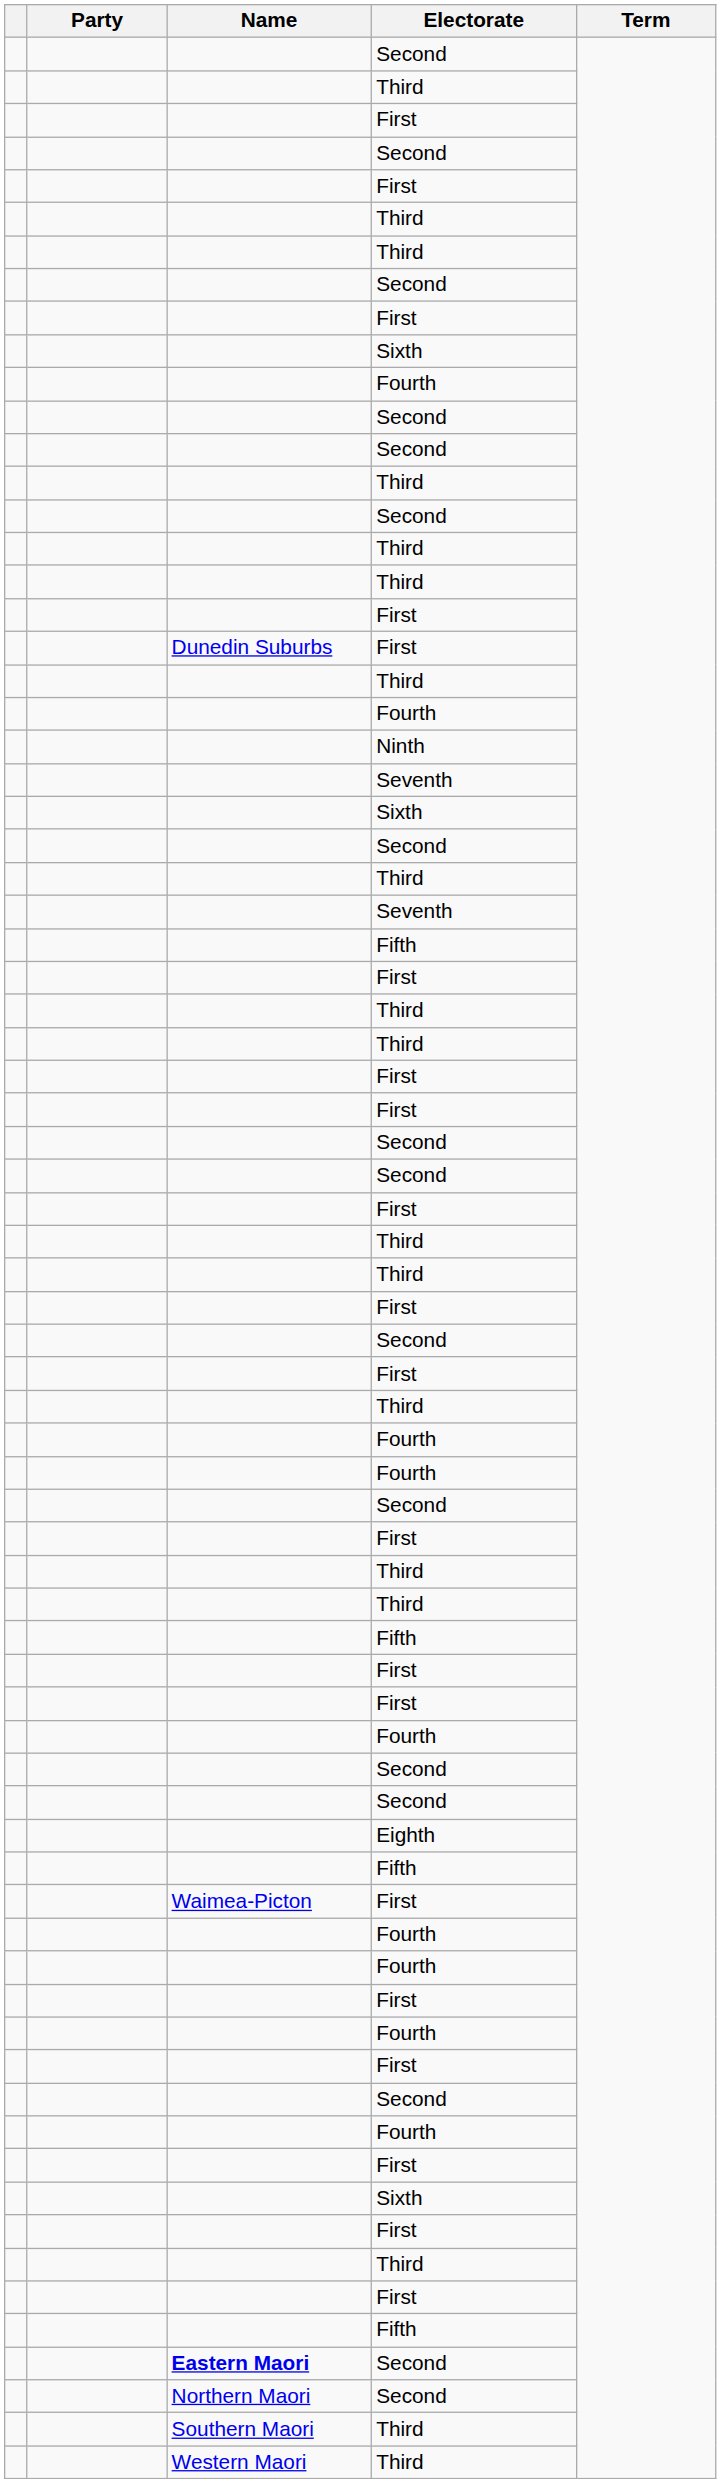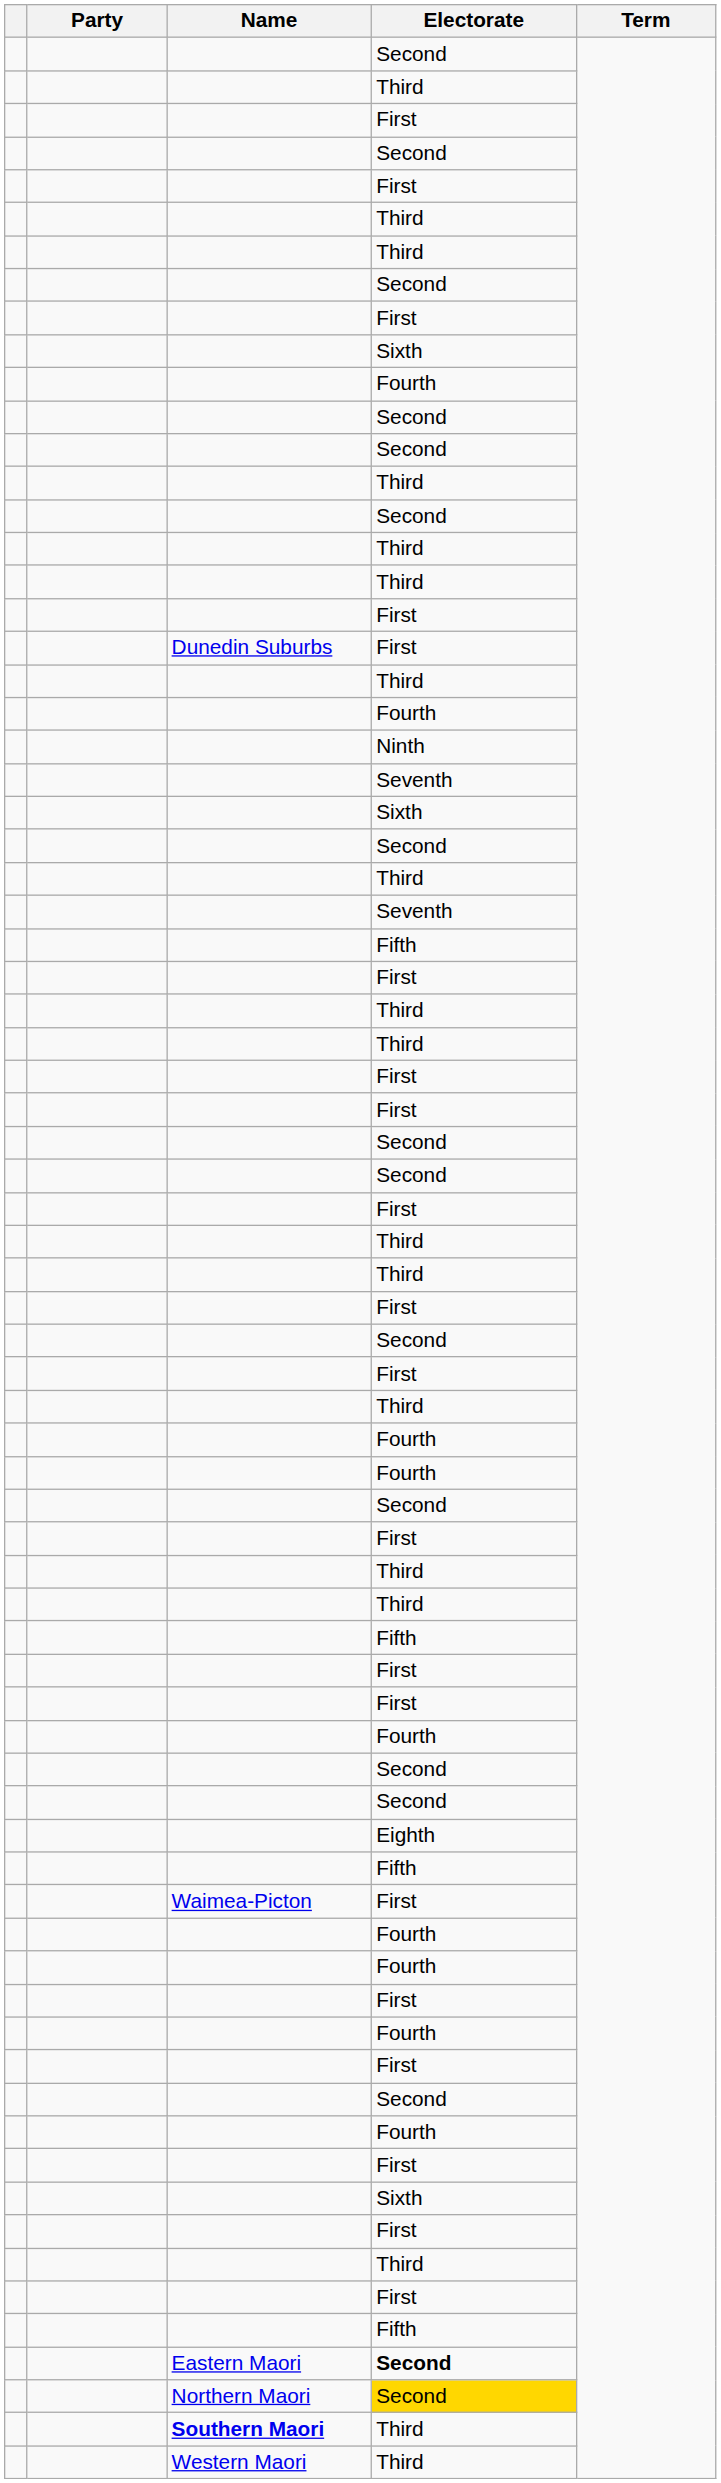(240, 2363) bold -> (236, 2363) normal
(411, 2363) normal -> (414, 2363) bold
(411, 2396) no background -> (411, 2396) gold background
(243, 2429) normal -> (248, 2429) bold
